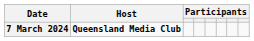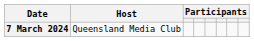(127, 29) bold -> (127, 29) normal
